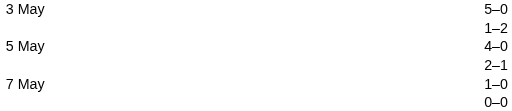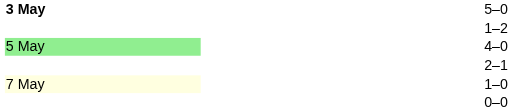(25, 9) normal -> (26, 9) bold
(25, 46) no background -> (25, 46) lightgreen background
(25, 84) no background -> (25, 84) lightyellow background
